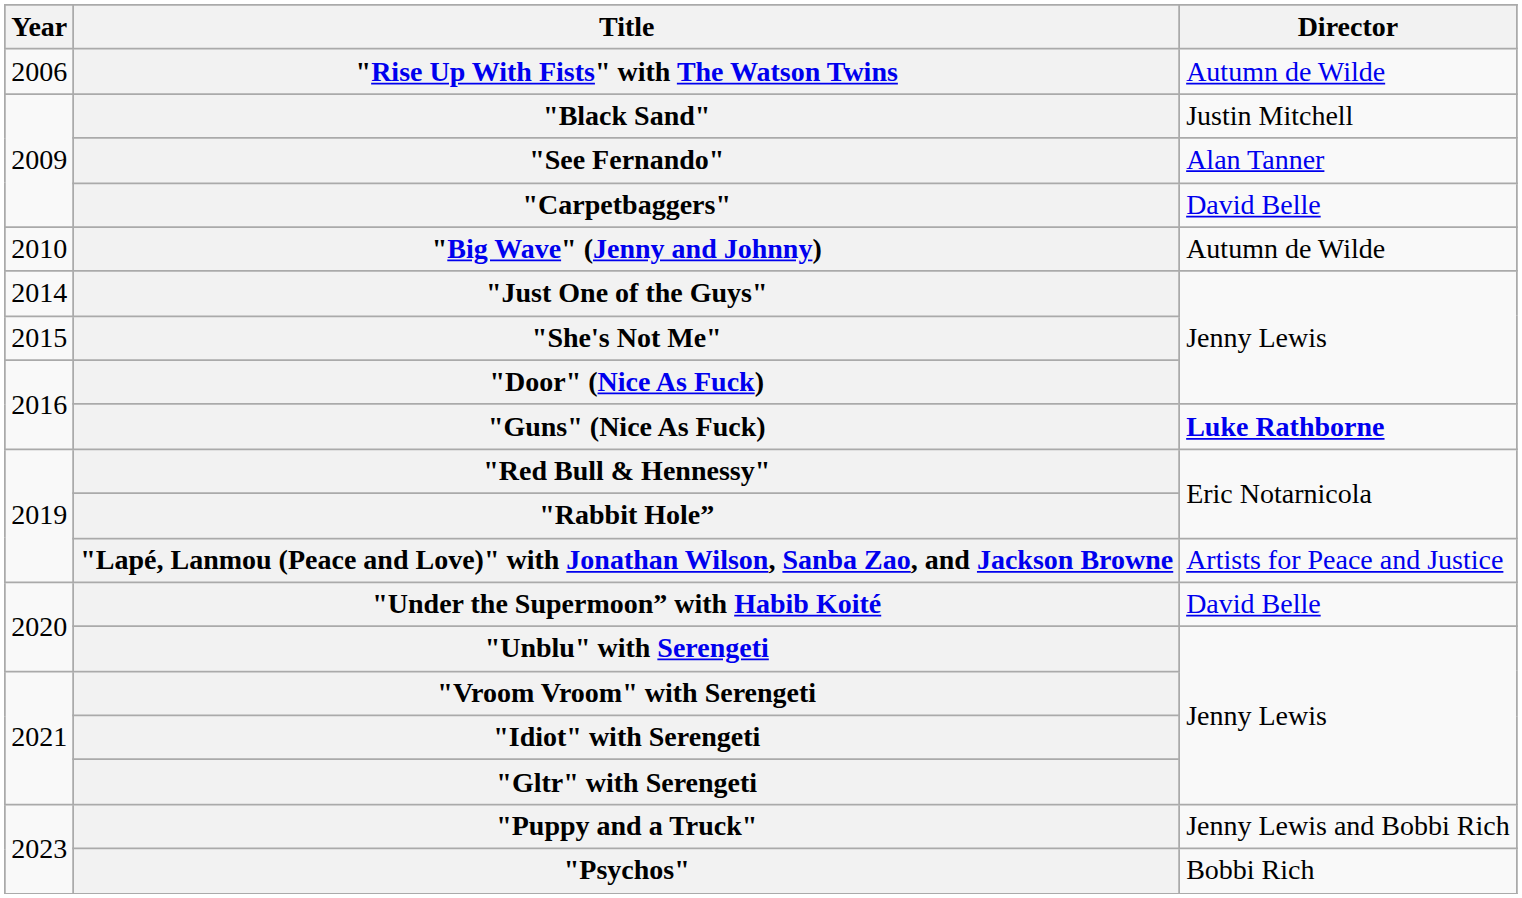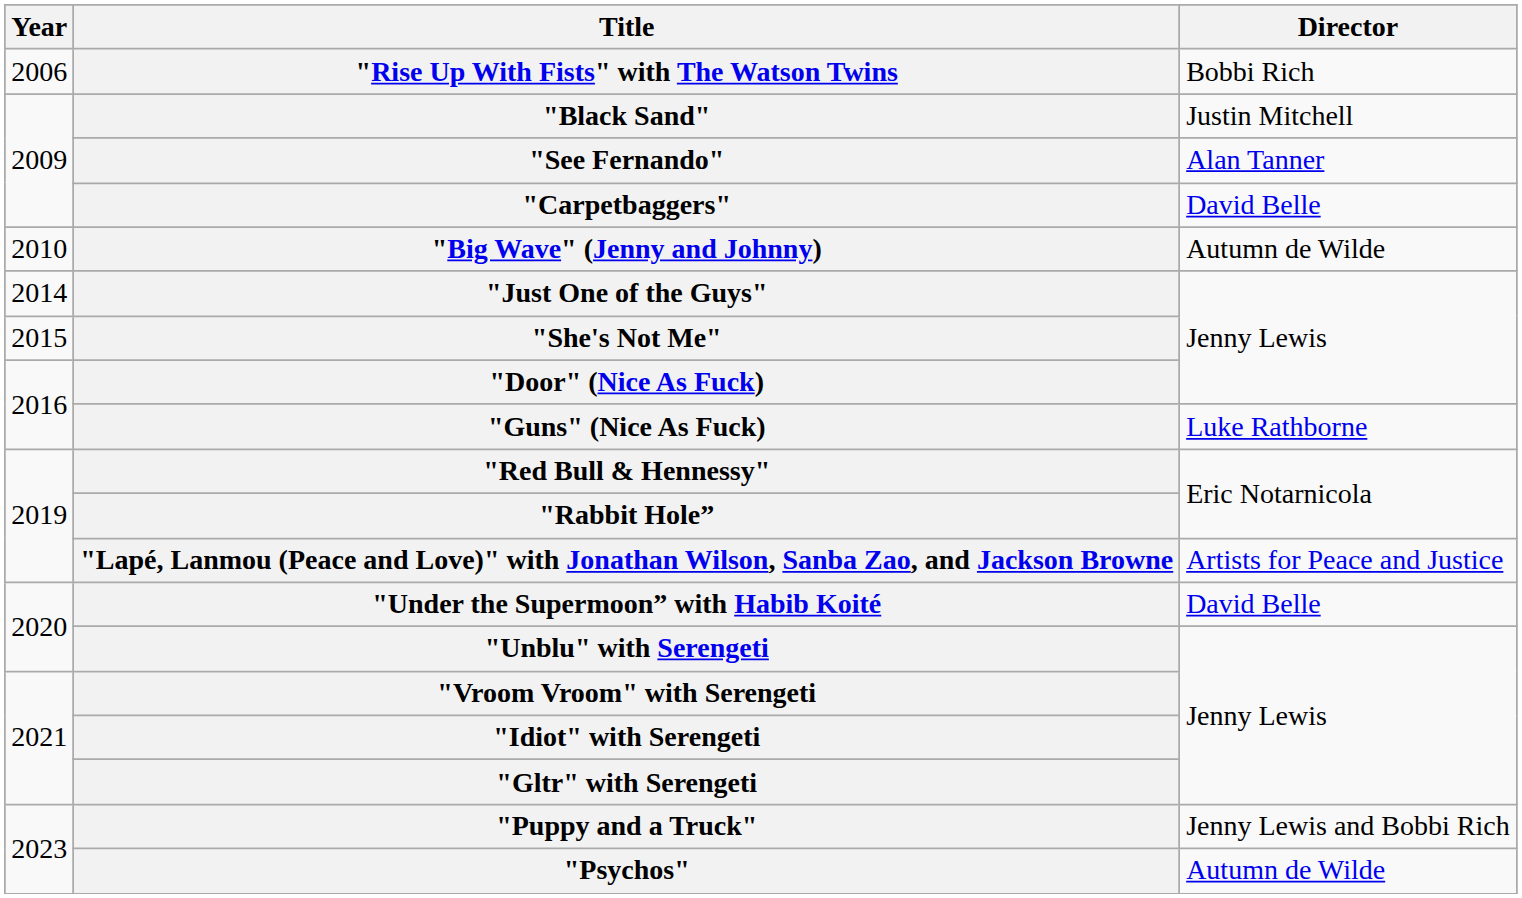(1286, 71) Autumn de Wilde -> (1250, 71) Bobbi Rich
(1285, 426) bold -> (1277, 426) normal
(1250, 870) Bobbi Rich -> (1286, 870) Autumn de Wilde
